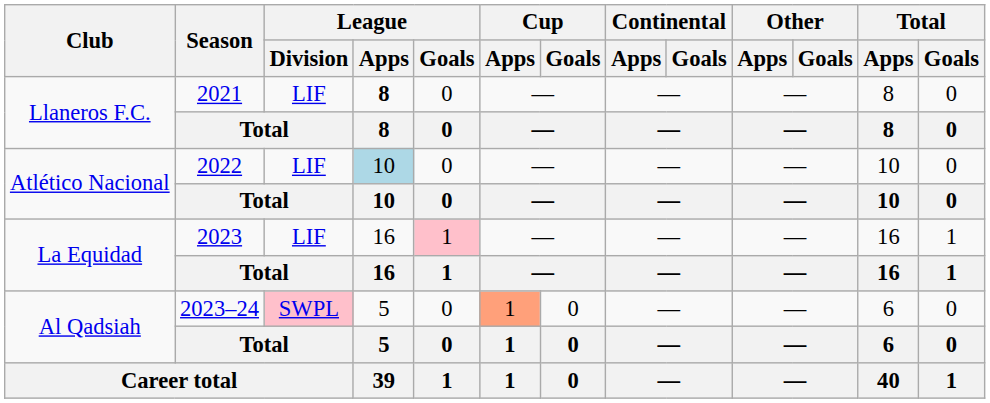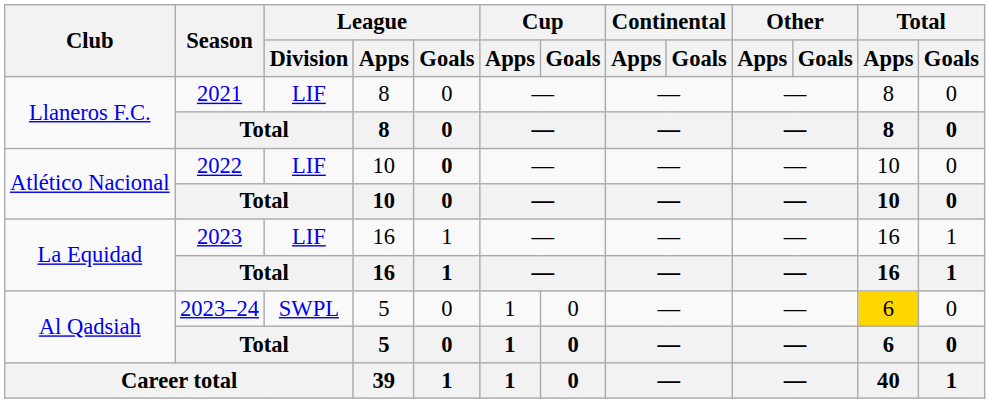(384, 93) bold -> (384, 93) normal
(384, 165) lightblue background -> (384, 165) no background
(447, 165) normal -> (447, 165) bold
(447, 237) pink background -> (447, 237) no background
(309, 308) pink background -> (309, 308) no background
(510, 308) lightsalmon background -> (510, 308) no background
(888, 308) no background -> (888, 308) gold background
